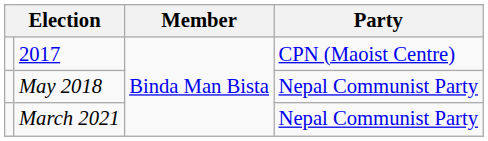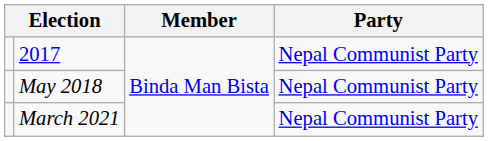(367, 53) CPN (Maoist Centre) -> (378, 53) Nepal Communist Party
